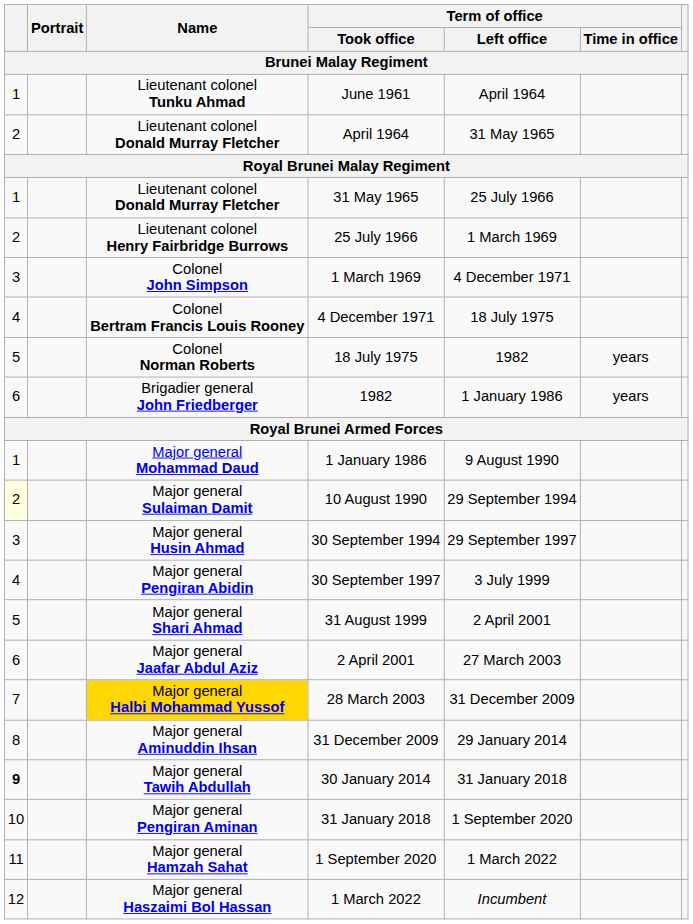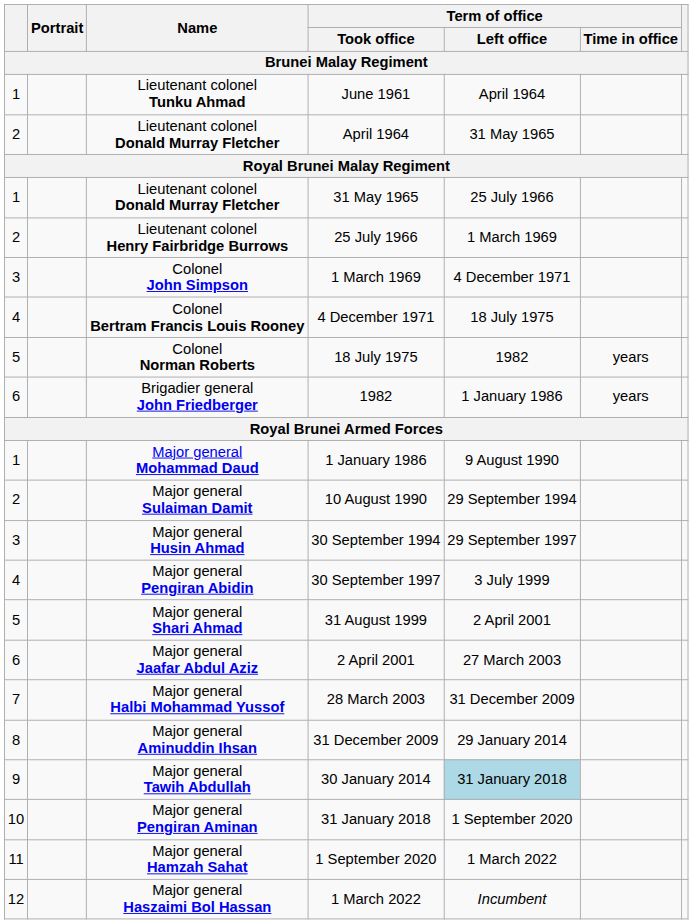(16, 500) lightyellow background -> (16, 500) no background
(197, 699) gold background -> (197, 699) no background
(16, 779) bold -> (16, 779) normal
(512, 779) no background -> (512, 779) lightblue background
